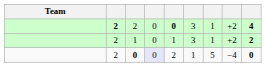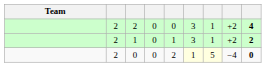(116, 26) bold -> (116, 26) normal
(174, 26) bold -> (174, 26) normal
(135, 55) bold -> (135, 55) normal
(154, 55) lavender background -> (154, 55) no background
(193, 55) no background -> (193, 55) lightyellow background
(213, 55) no background -> (213, 55) lightyellow background
